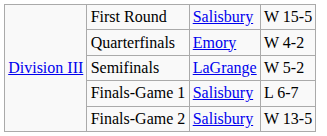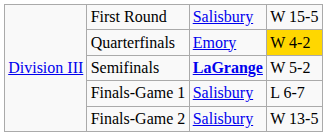(284, 42) no background -> (290, 42) gold background
(225, 67) normal -> (228, 67) bold
